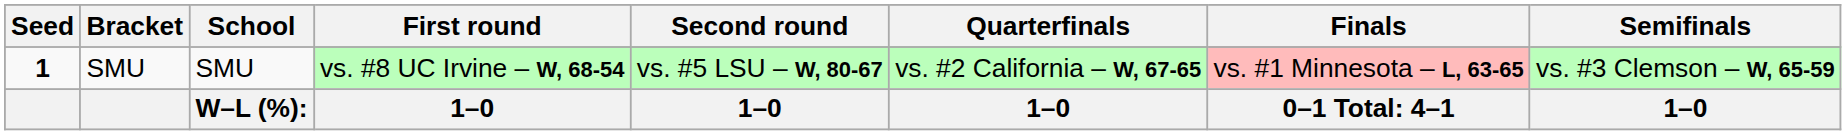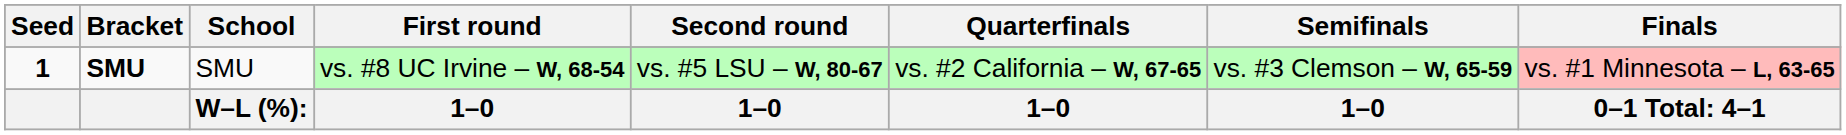columns swapped: (1685, 26) <-> (1369, 26)
(116, 68) normal -> (116, 68) bold
